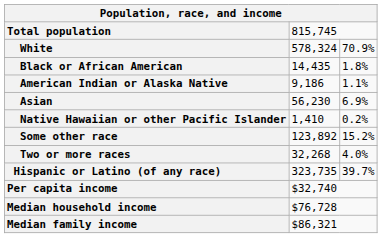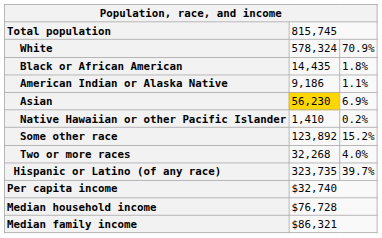(311, 101) no background -> (311, 101) gold background
